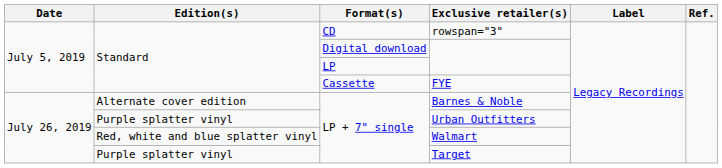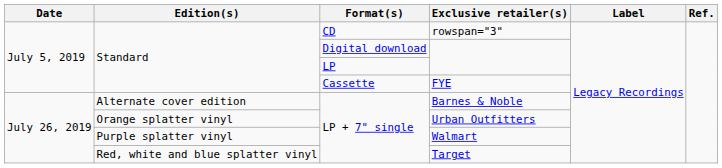(165, 119) Purple splatter vinyl -> (165, 119) Orange splatter vinyl
(207, 136) Red, white and blue splatter vinyl -> (165, 136) Purple splatter vinyl
(165, 154) Purple splatter vinyl -> (207, 154) Red, white and blue splatter vinyl
